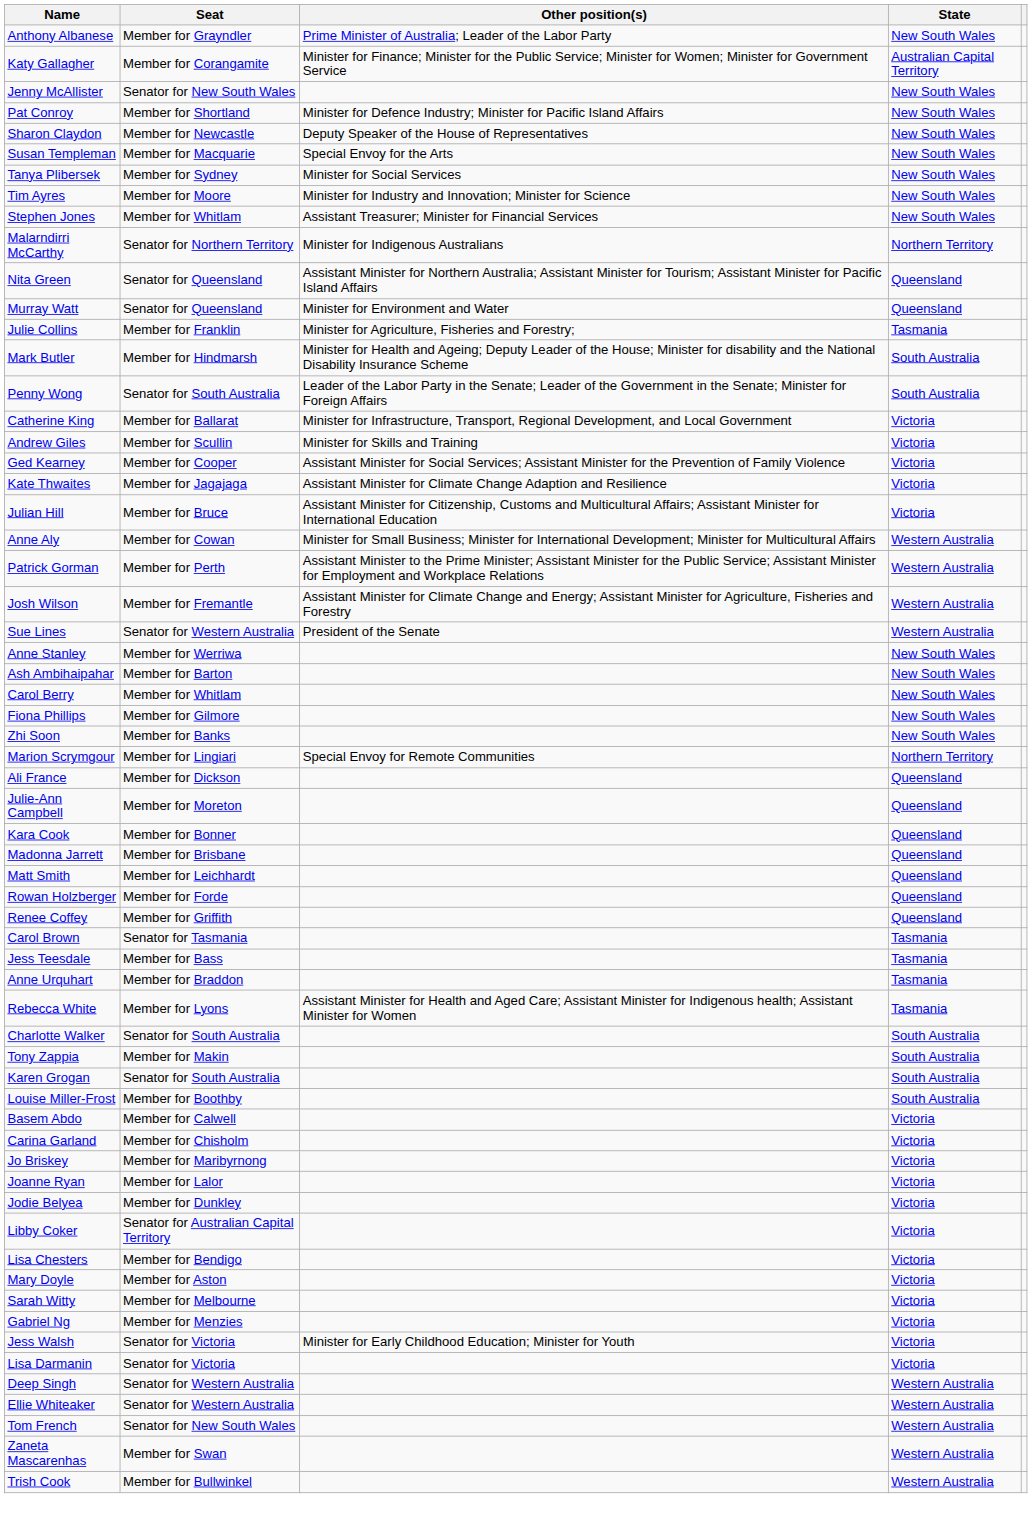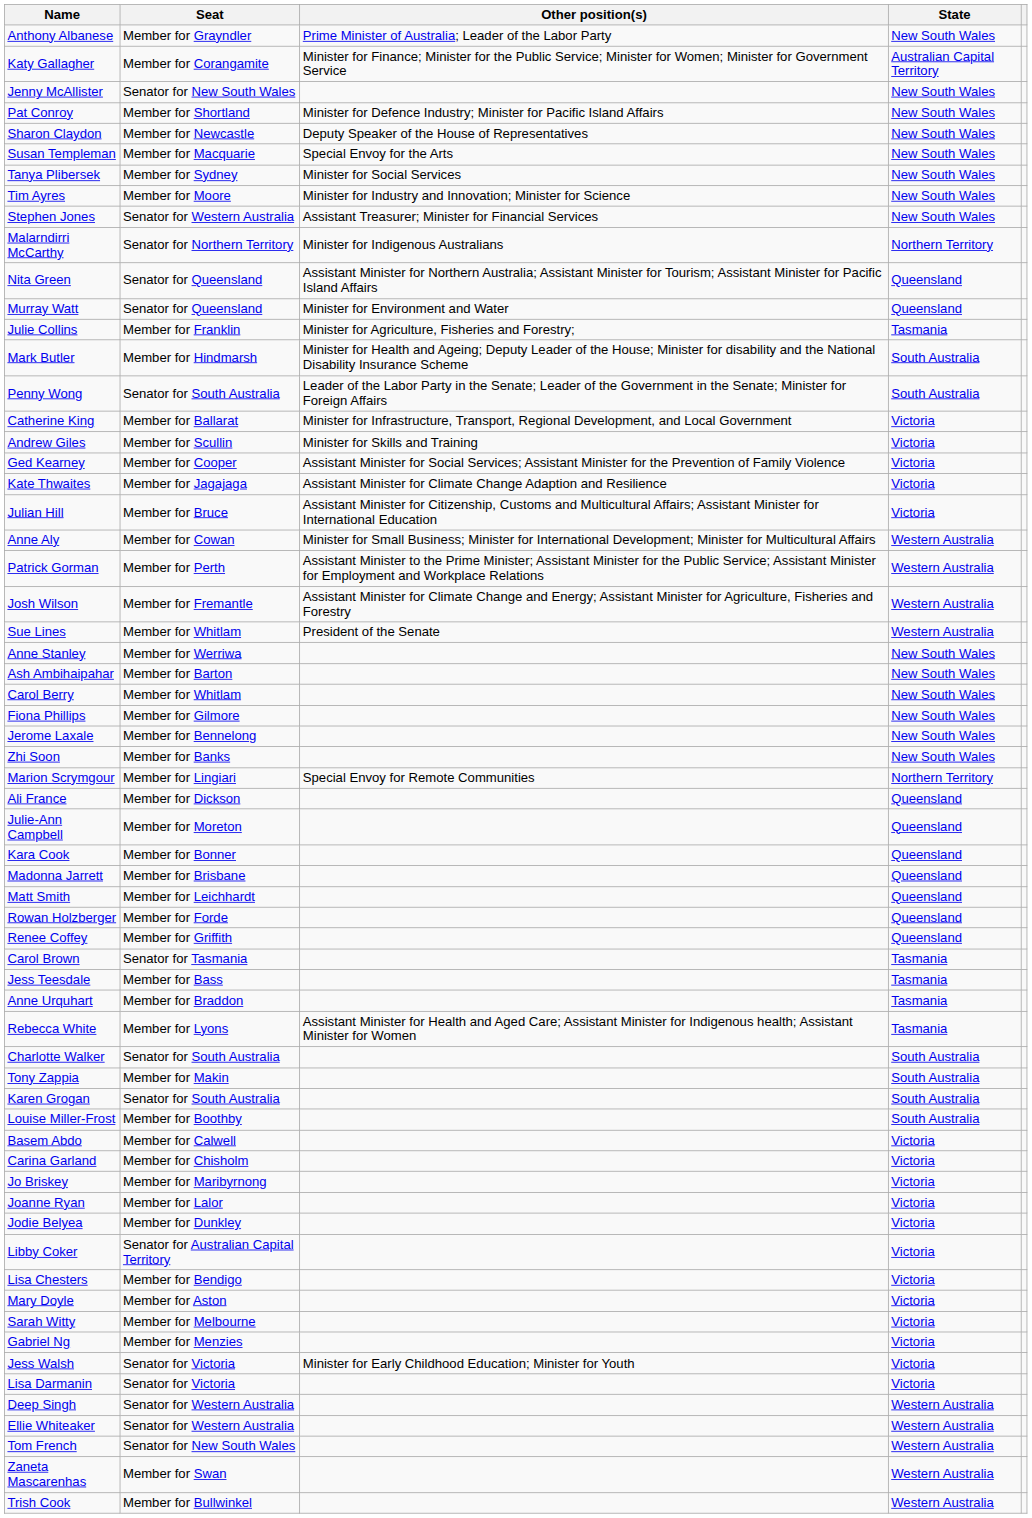(182, 216) Member for Whitlam -> (209, 216) Senator for Western Australia
(209, 632) Senator for Western Australia -> (182, 632) Member for Whitlam
+ row: (50, 736)
